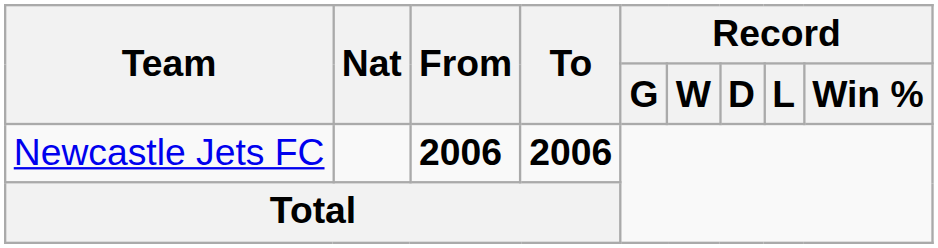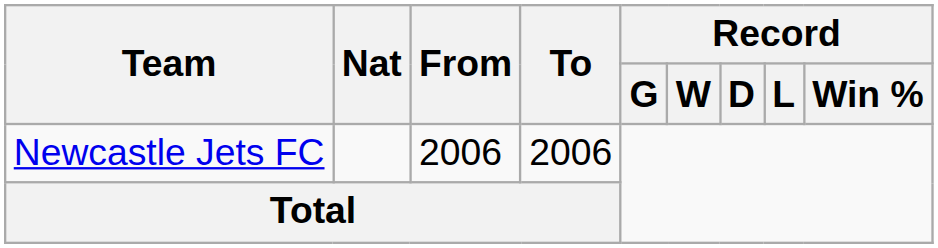(460, 152) bold -> (460, 152) normal
(571, 152) bold -> (571, 152) normal
